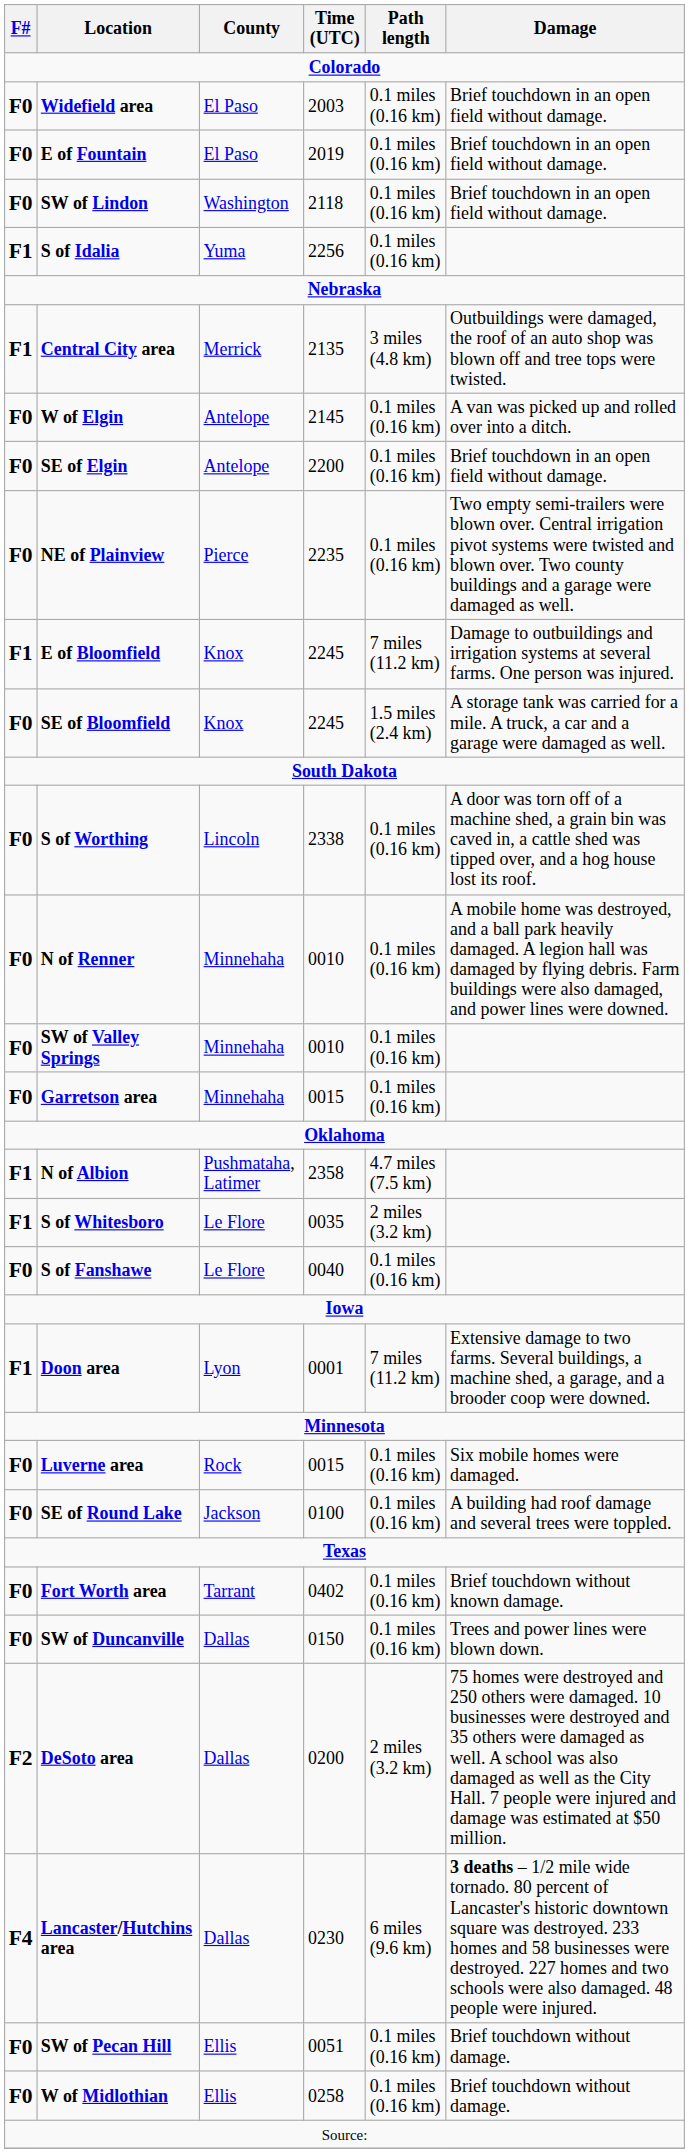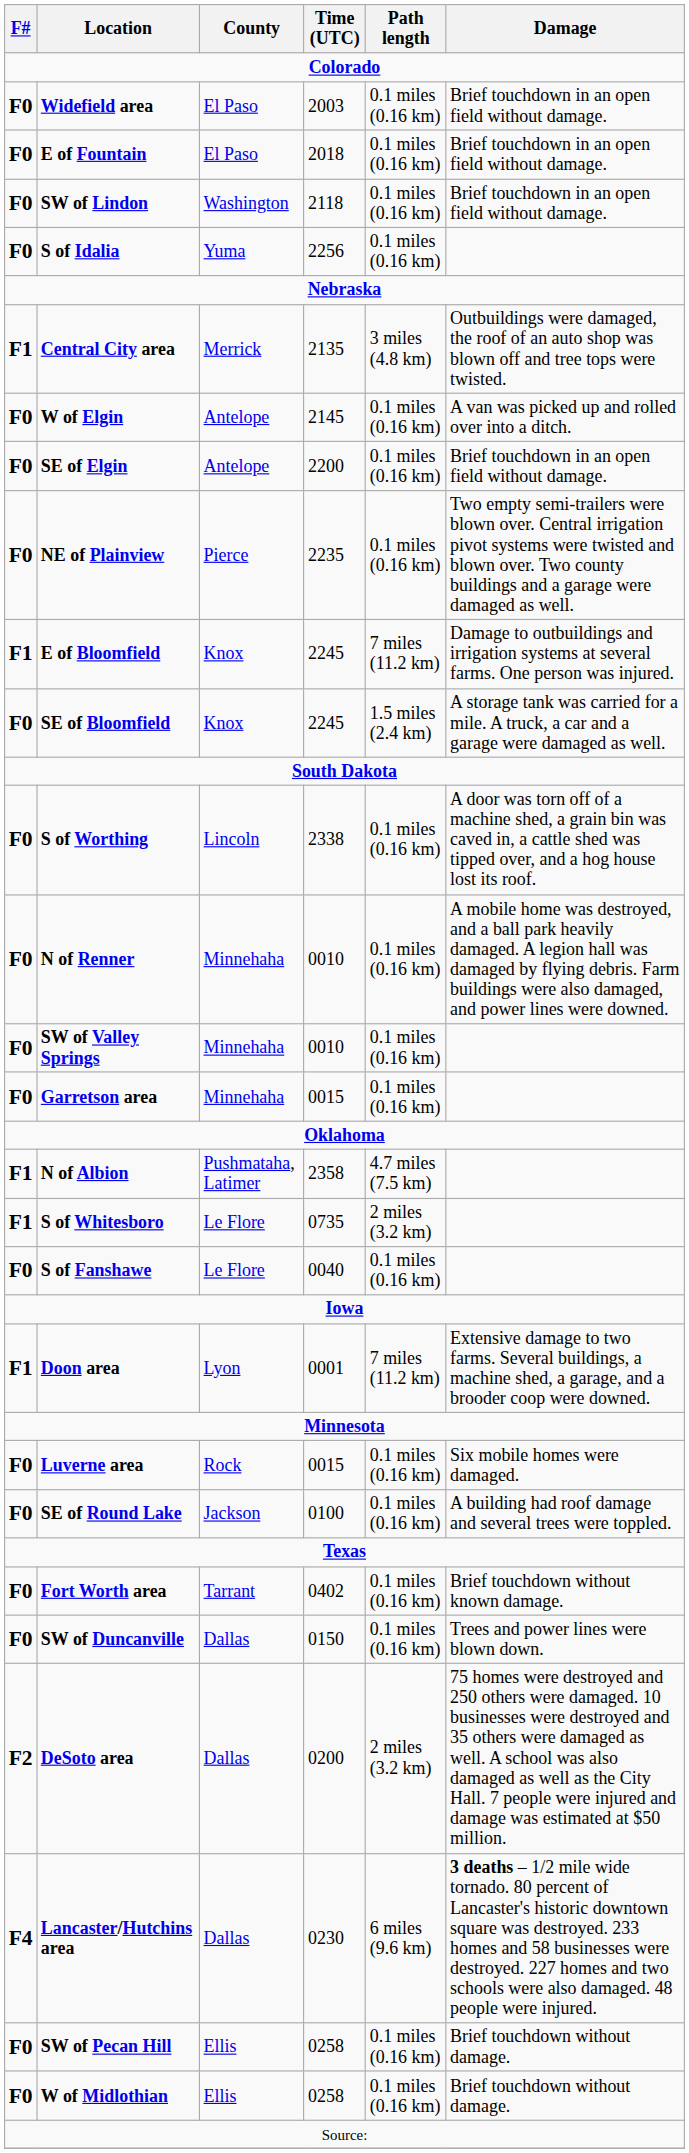(326, 154) 2019 -> (326, 154) 2018
(21, 251) F1 -> (21, 251) F0
(326, 1222) 0035 -> (326, 1222) 0735
(326, 2047) 0051 -> (326, 2047) 0258
